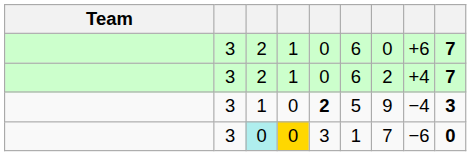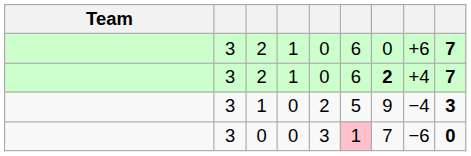(387, 77) normal -> (387, 77) bold
(324, 106) bold -> (324, 106) normal
(262, 135) paleturquoise background -> (262, 135) no background
(293, 135) gold background -> (293, 135) no background
(356, 135) no background -> (356, 135) pink background
